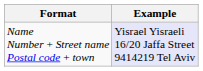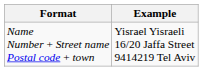(155, 44) lavender background -> (155, 44) no background
